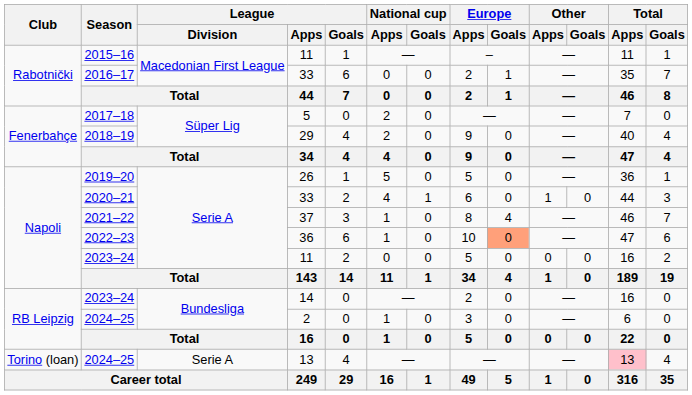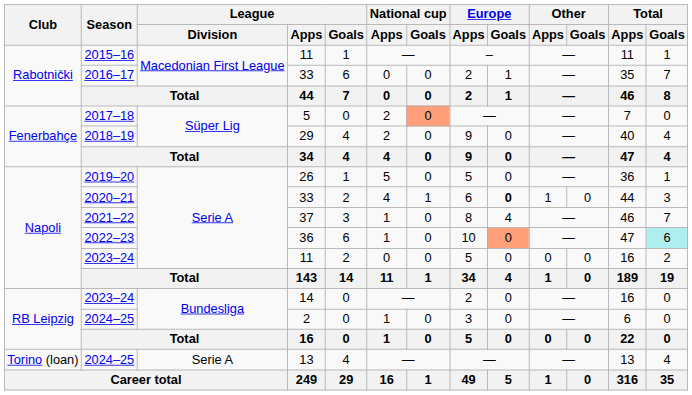(428, 116) no background -> (428, 116) lightsalmon background
(508, 197) normal -> (508, 197) bold
(667, 237) no background -> (667, 237) paleturquoise background
(627, 359) pink background -> (627, 359) no background
